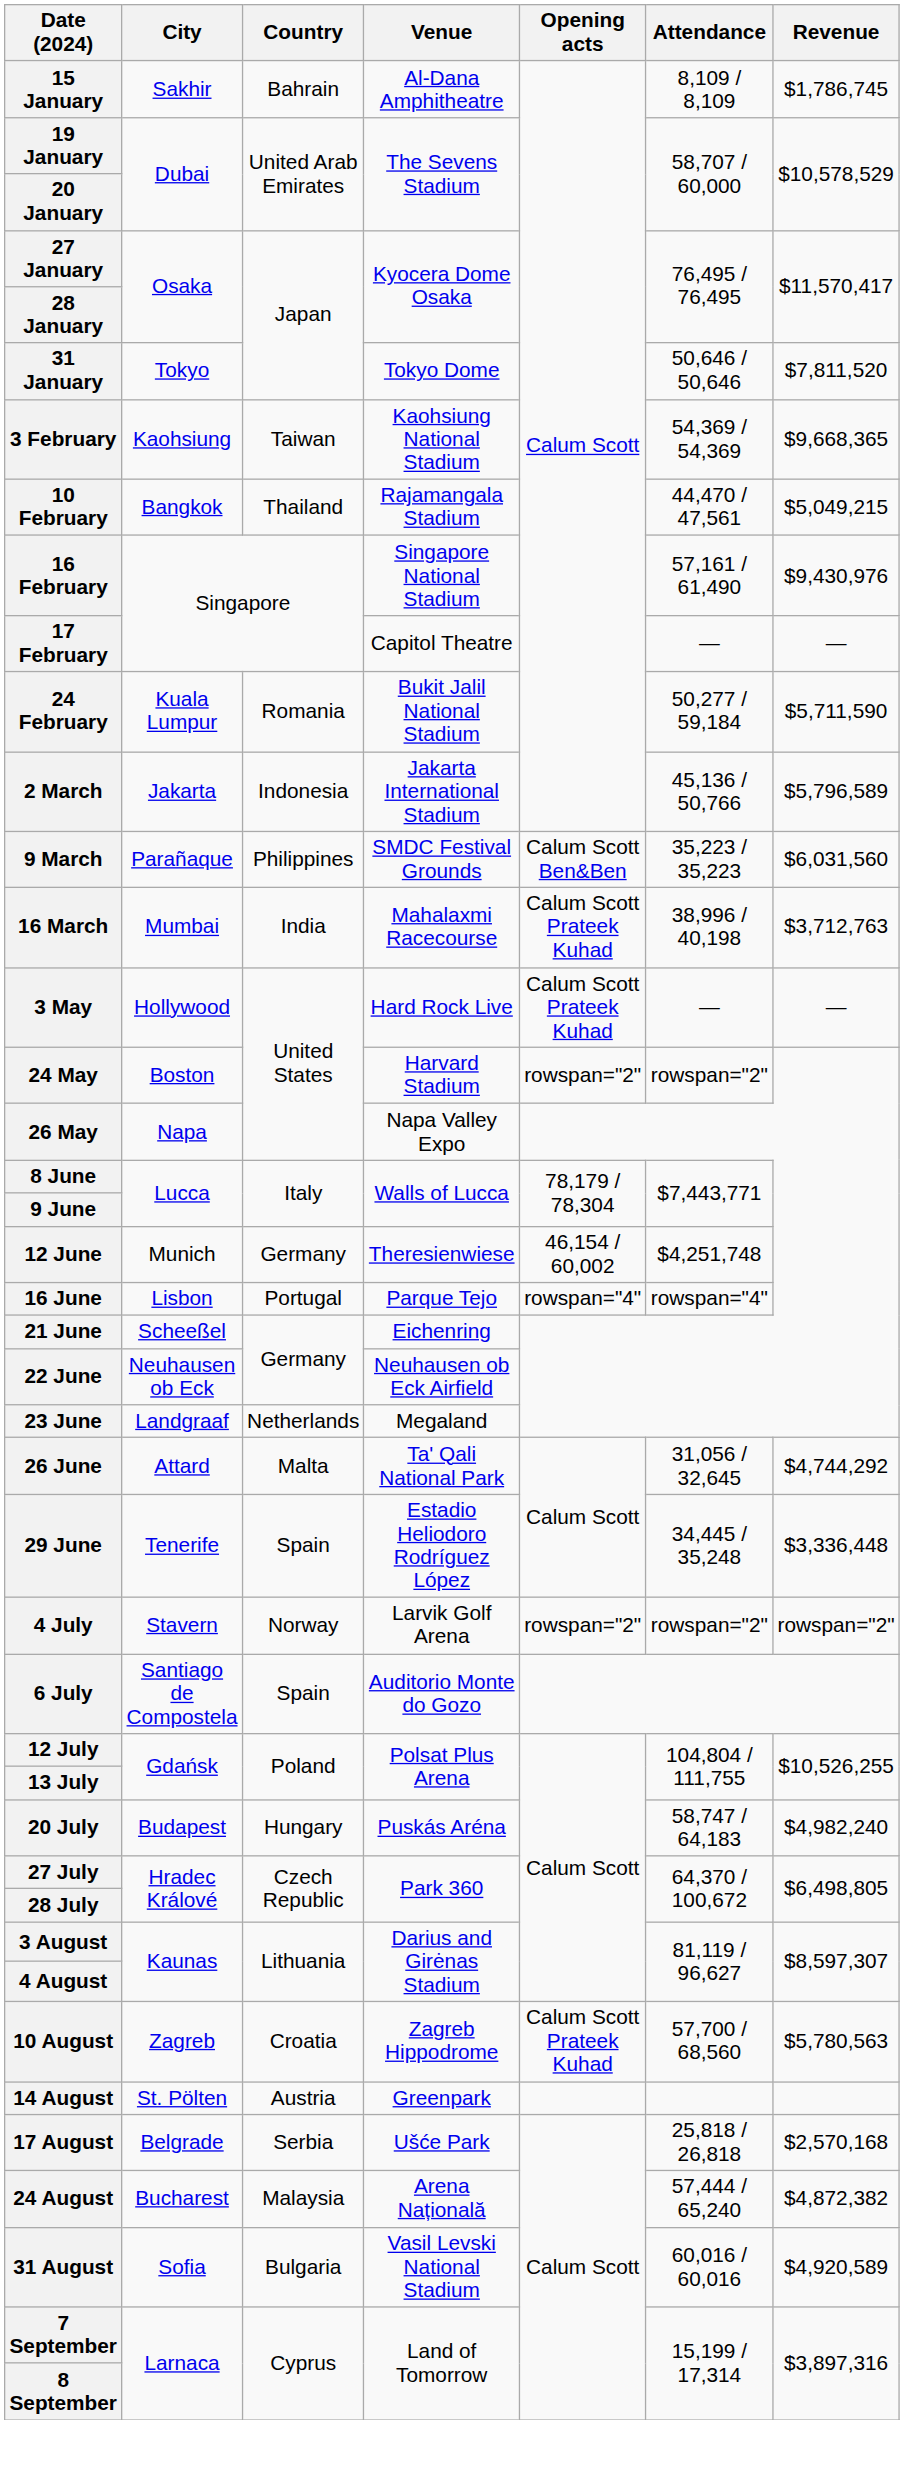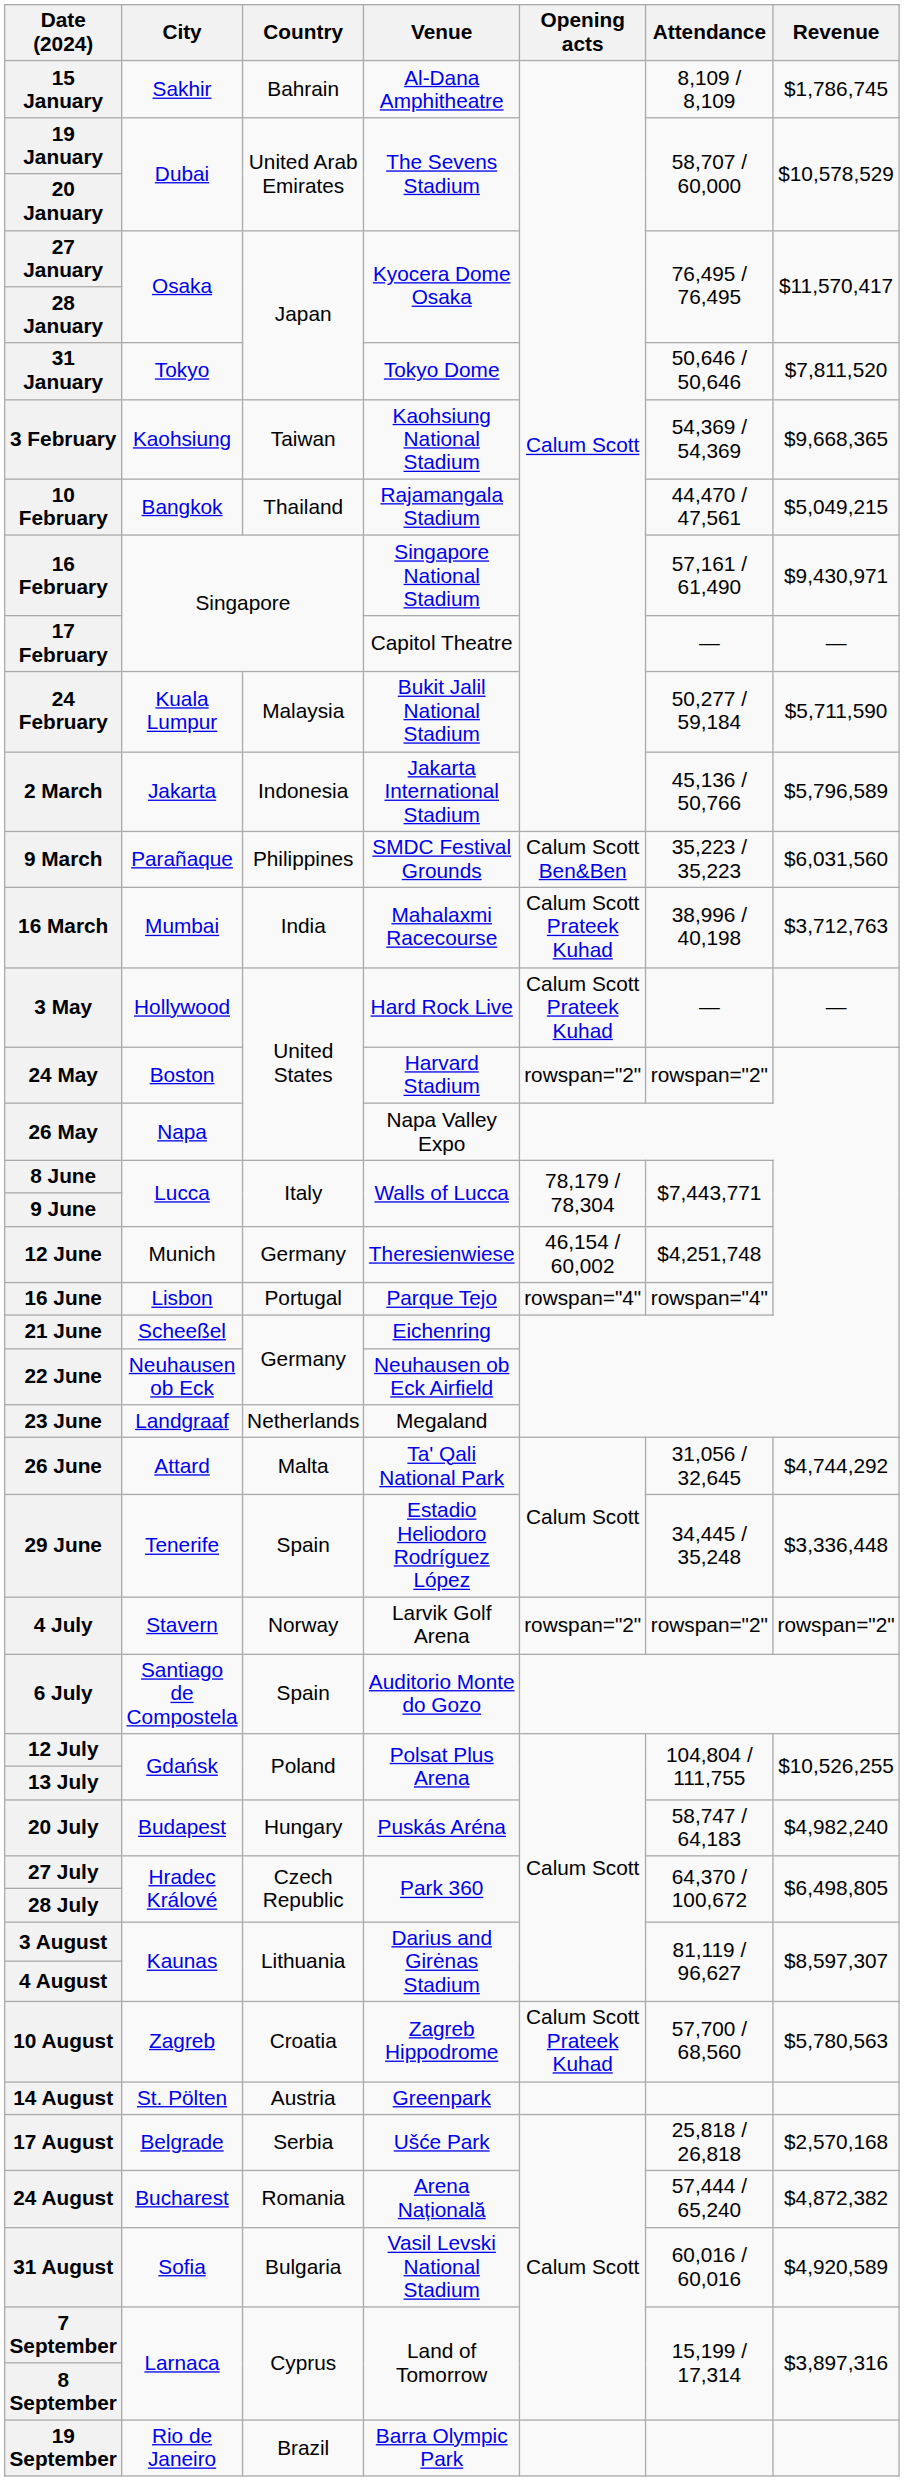(836, 575) $9,430,976 -> (836, 575) $9,430,971
(303, 711) Romania -> (303, 711) Malaysia
(303, 2198) Malaysia -> (303, 2198) Romania
+ row: (63, 2447)
